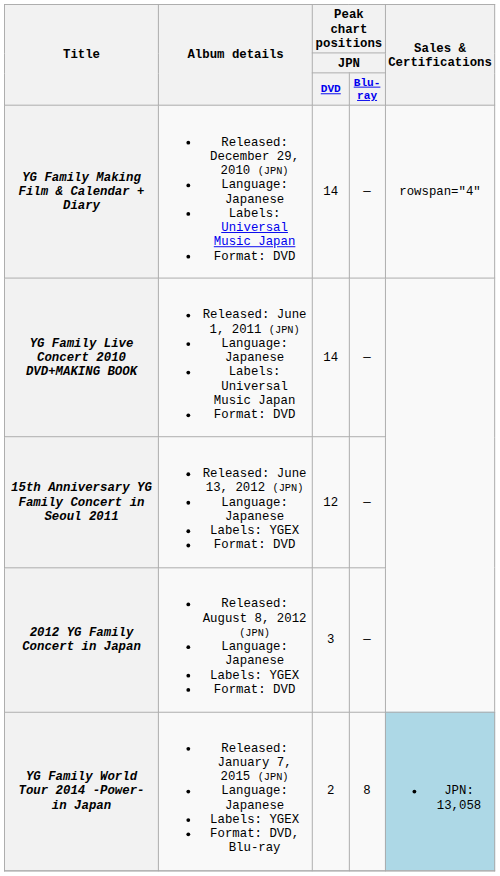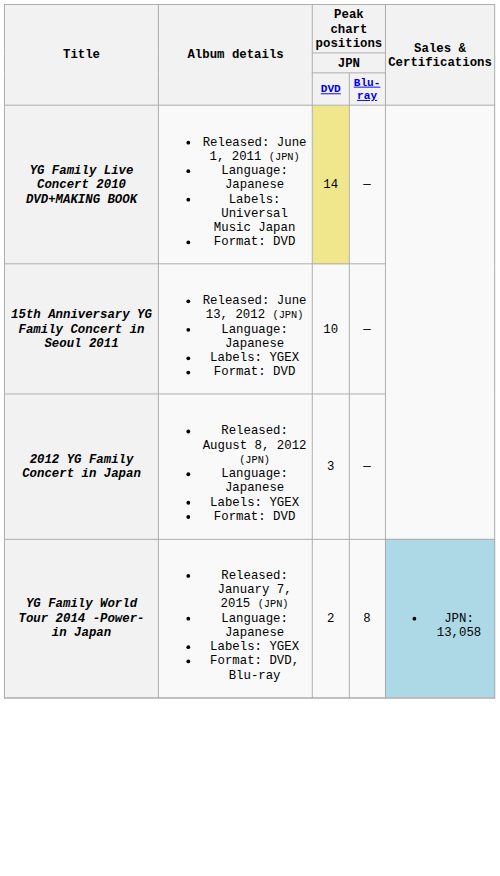- row: (82, 192)
(331, 358) no background -> (331, 185) khaki background
(331, 502) 12 -> (331, 329) 10
